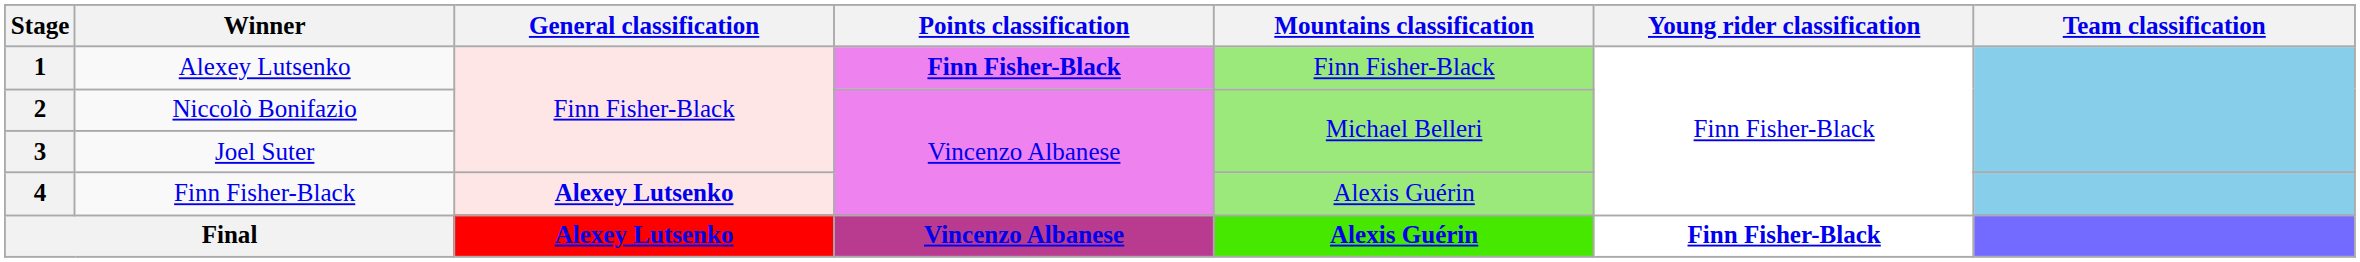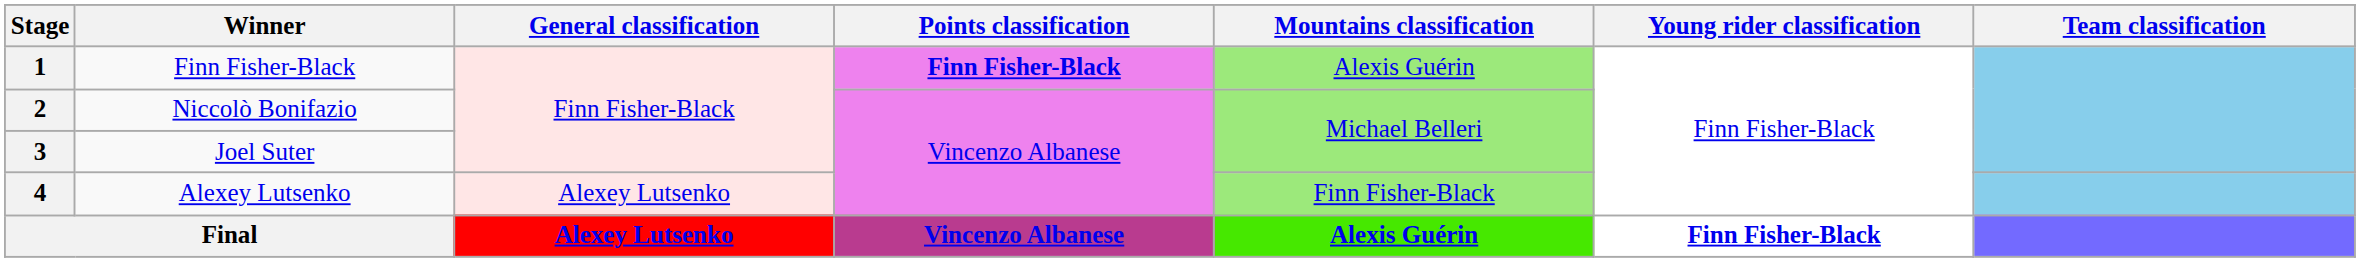(265, 67) Alexey Lutsenko -> (265, 67) Finn Fisher-Black
(1404, 67) Finn Fisher-Black -> (1404, 67) Alexis Guérin
(265, 193) Finn Fisher-Black -> (265, 193) Alexey Lutsenko
(644, 193) bold -> (644, 193) normal
(1404, 193) Alexis Guérin -> (1404, 193) Finn Fisher-Black
